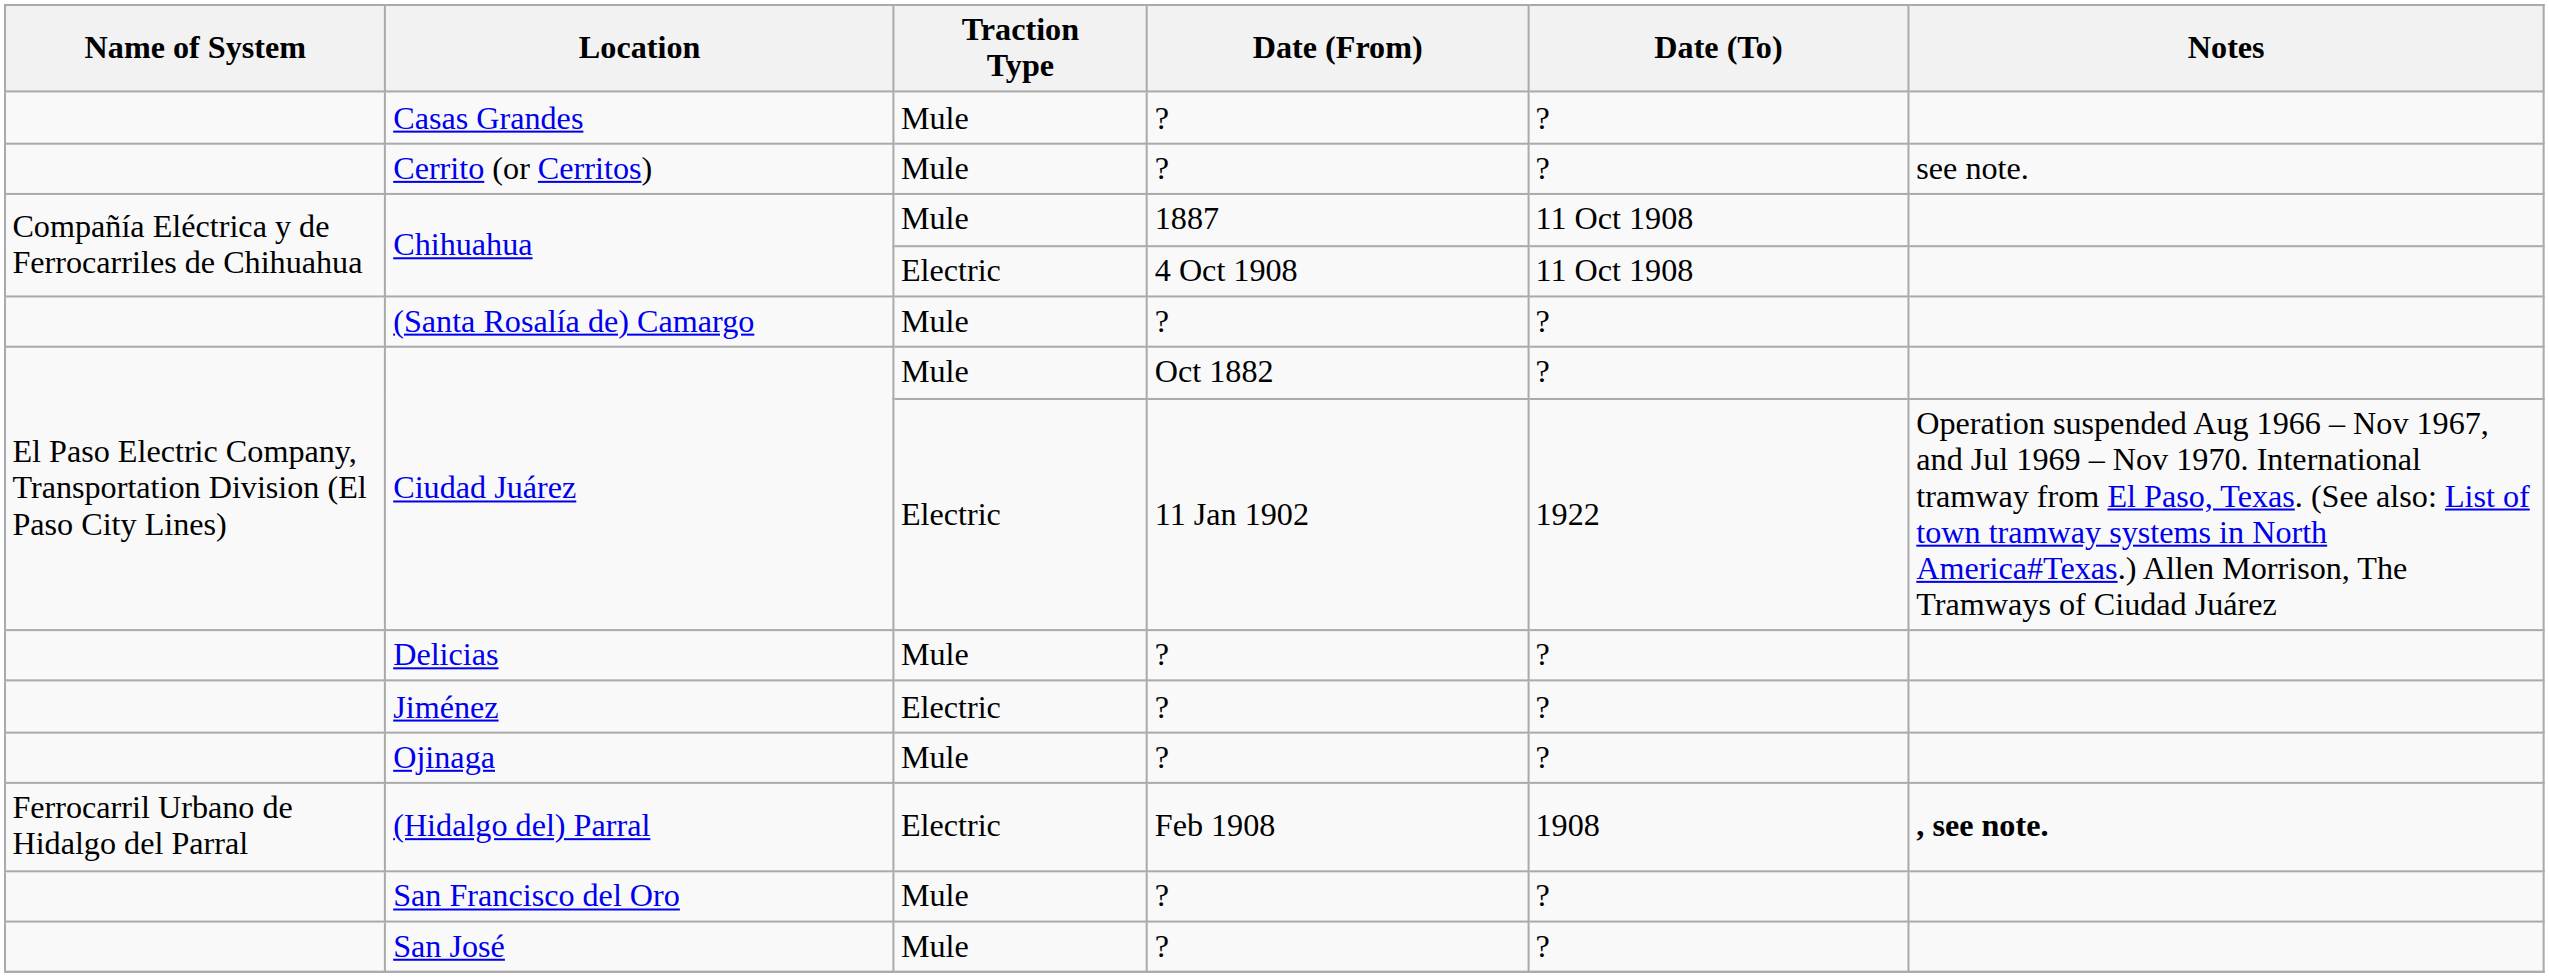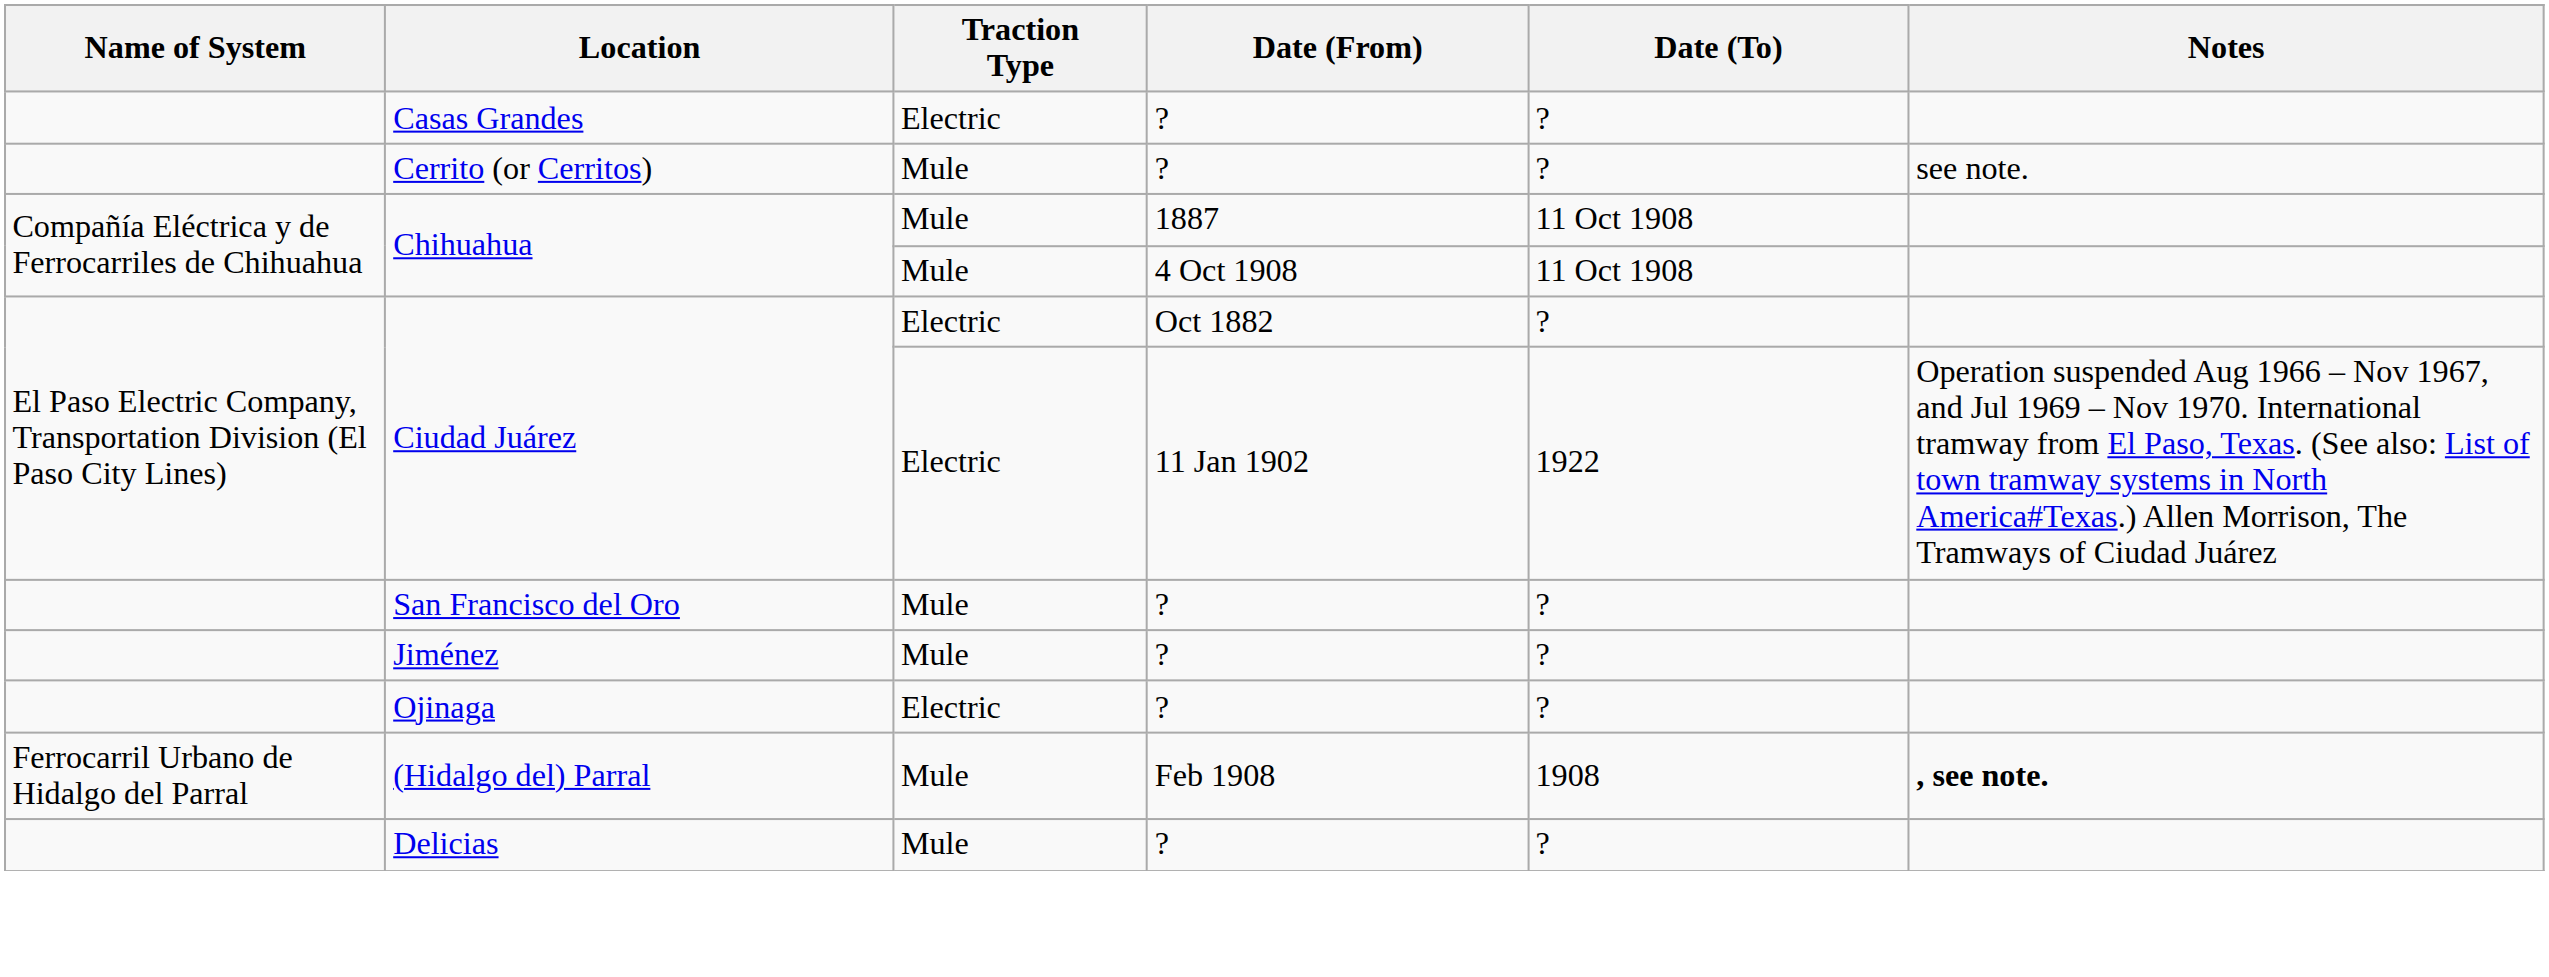(935, 117) Mule -> (951, 117) Electric
(951, 270) Electric -> (935, 270) Mule
- row: (574, 321)
(935, 372) Mule -> (951, 321) Electric
rows swapped: (446, 655) <-> (537, 895)
(951, 706) Electric -> (935, 655) Mule
(935, 757) Mule -> (951, 706) Electric
(951, 826) Electric -> (935, 775) Mule
- row: (449, 946)
